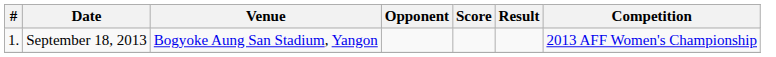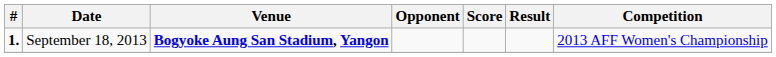(14, 40) normal -> (14, 40) bold
(266, 40) normal -> (271, 40) bold
